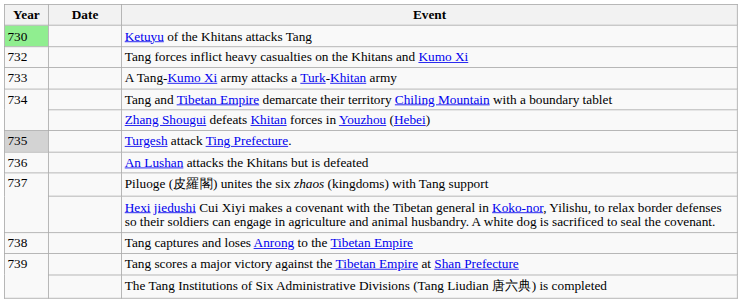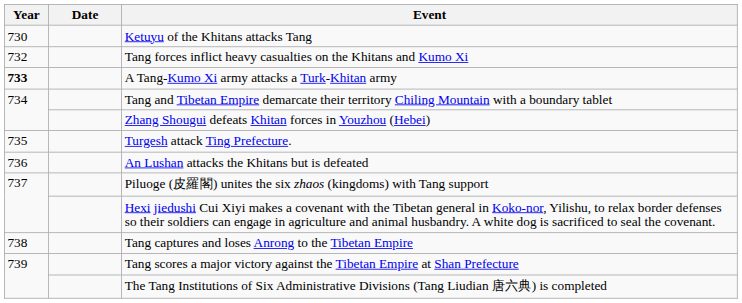(17, 36) lightgreen background -> (17, 36) no background
(17, 78) normal -> (17, 78) bold
(17, 141) lightgrey background -> (17, 141) no background
